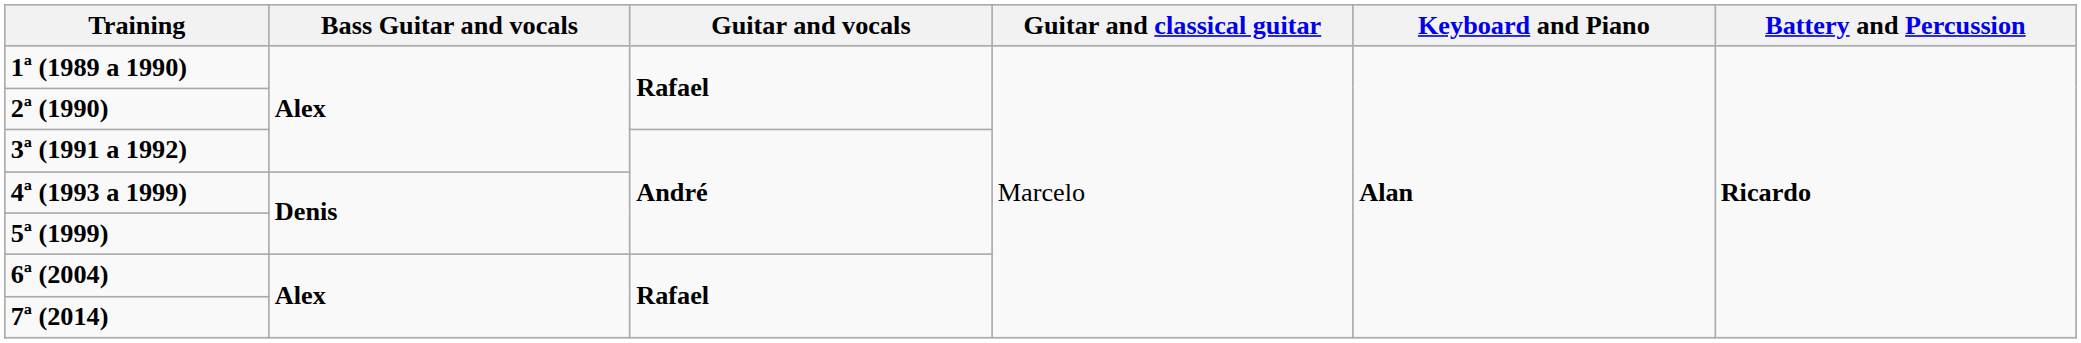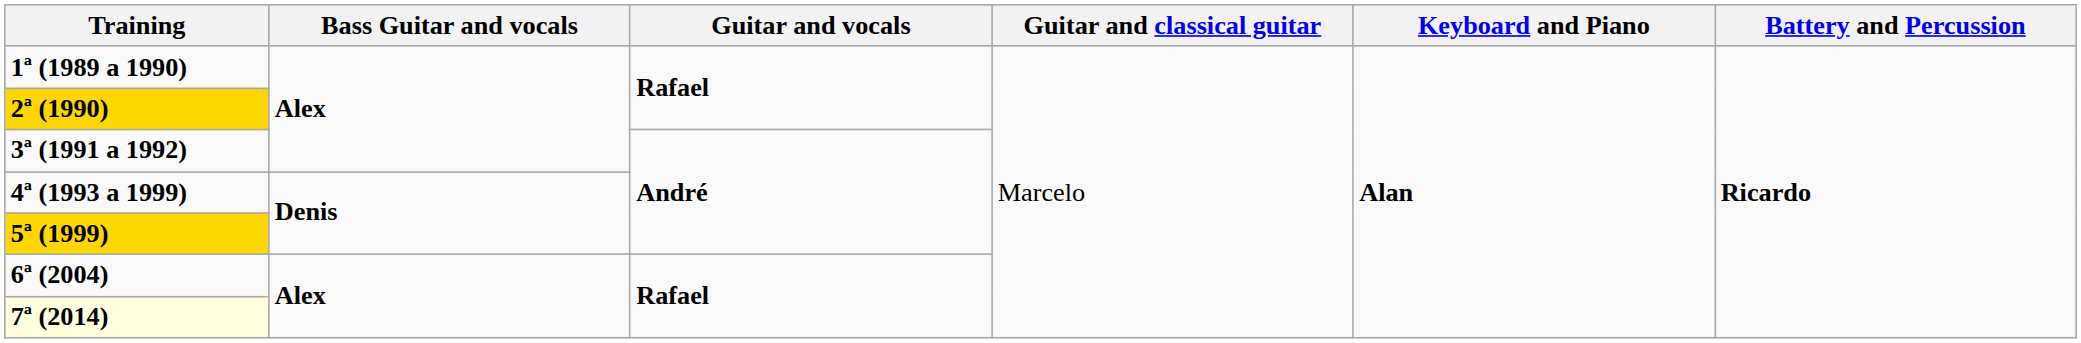(60, 108) no background -> (60, 108) gold background
(60, 233) no background -> (60, 233) gold background
(60, 316) no background -> (60, 316) lightyellow background
